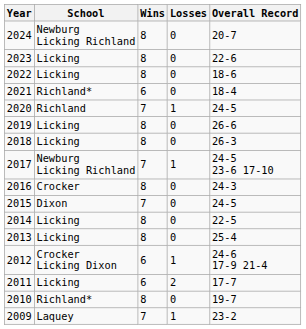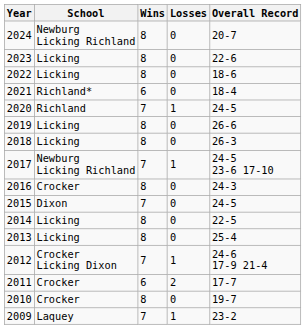(143, 260) 6 -> (143, 260) 7
(58, 283) Licking -> (58, 283) Crocker
(64, 299) Richland* -> (58, 299) Crocker
